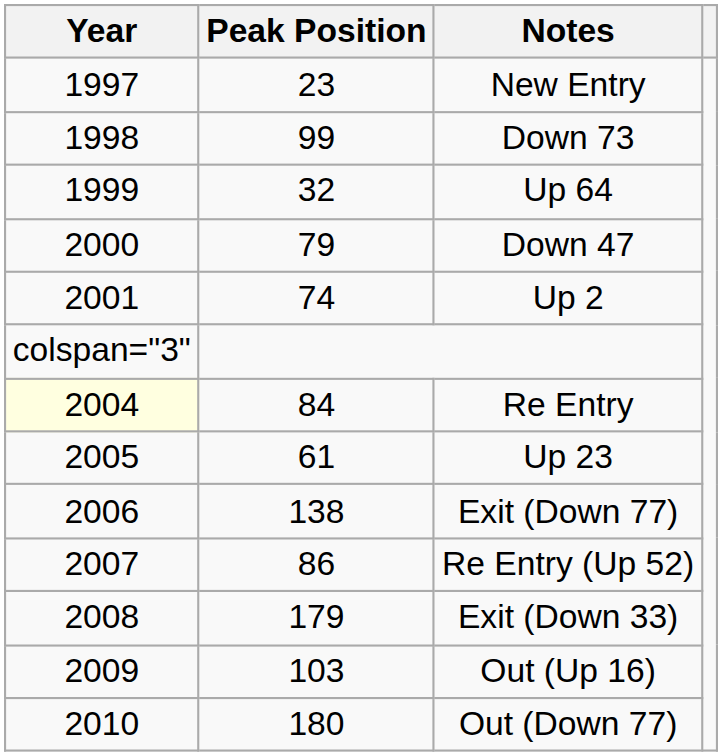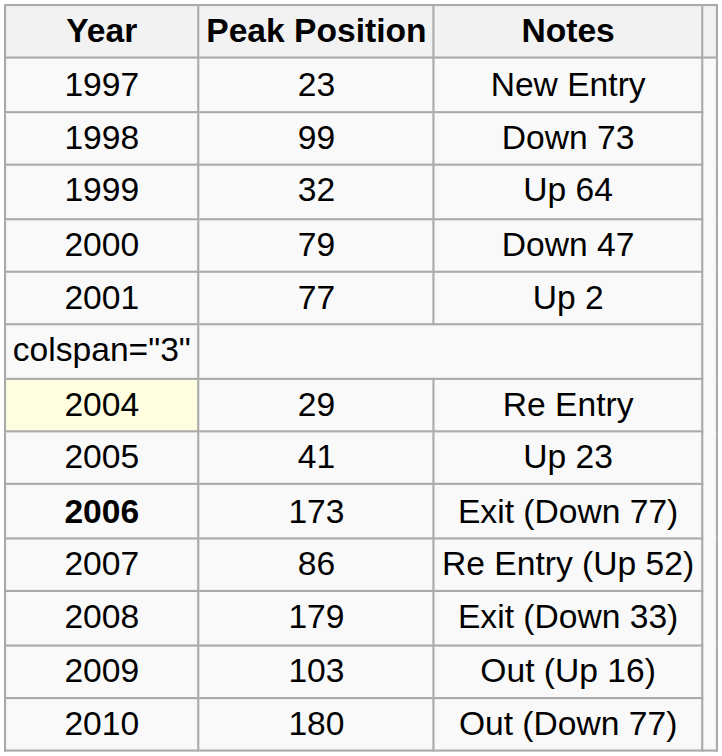(316, 297) 74 -> (316, 297) 77
(316, 404) 84 -> (316, 404) 29
(316, 457) 61 -> (316, 457) 41
(102, 510) normal -> (102, 510) bold
(316, 510) 138 -> (316, 510) 173
